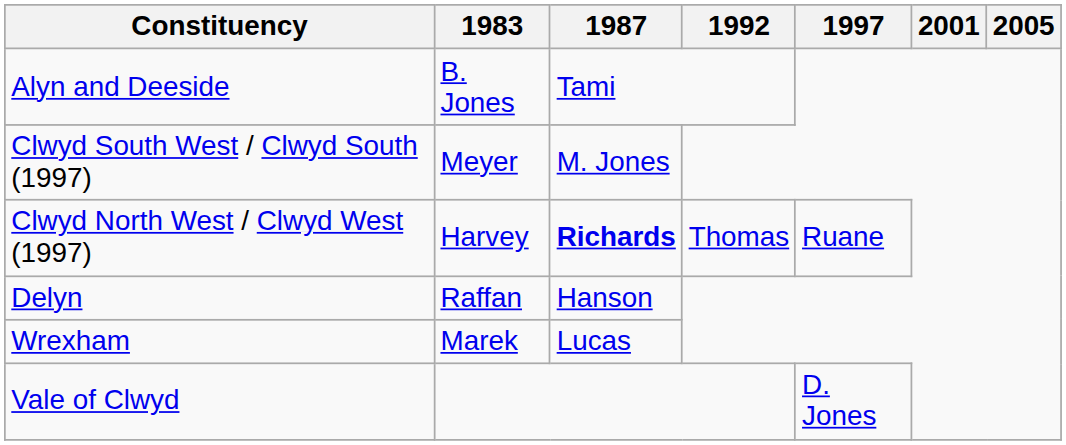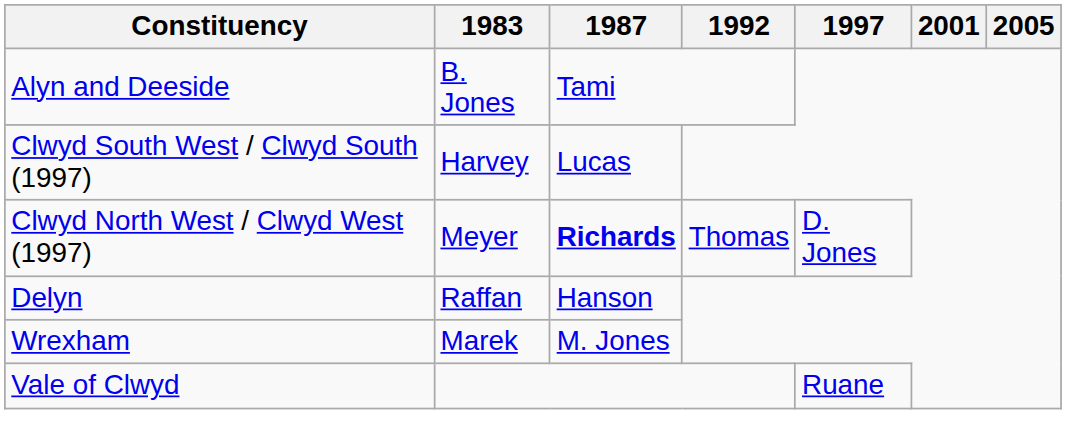(479, 161) Meyer -> (485, 161) Harvey
(613, 161) M. Jones -> (594, 161) Lucas
(485, 237) Harvey -> (479, 237) Meyer
(843, 237) Ruane -> (839, 237) D. Jones
(594, 341) Lucas -> (613, 341) M. Jones
(839, 401) D. Jones -> (843, 385) Ruane
